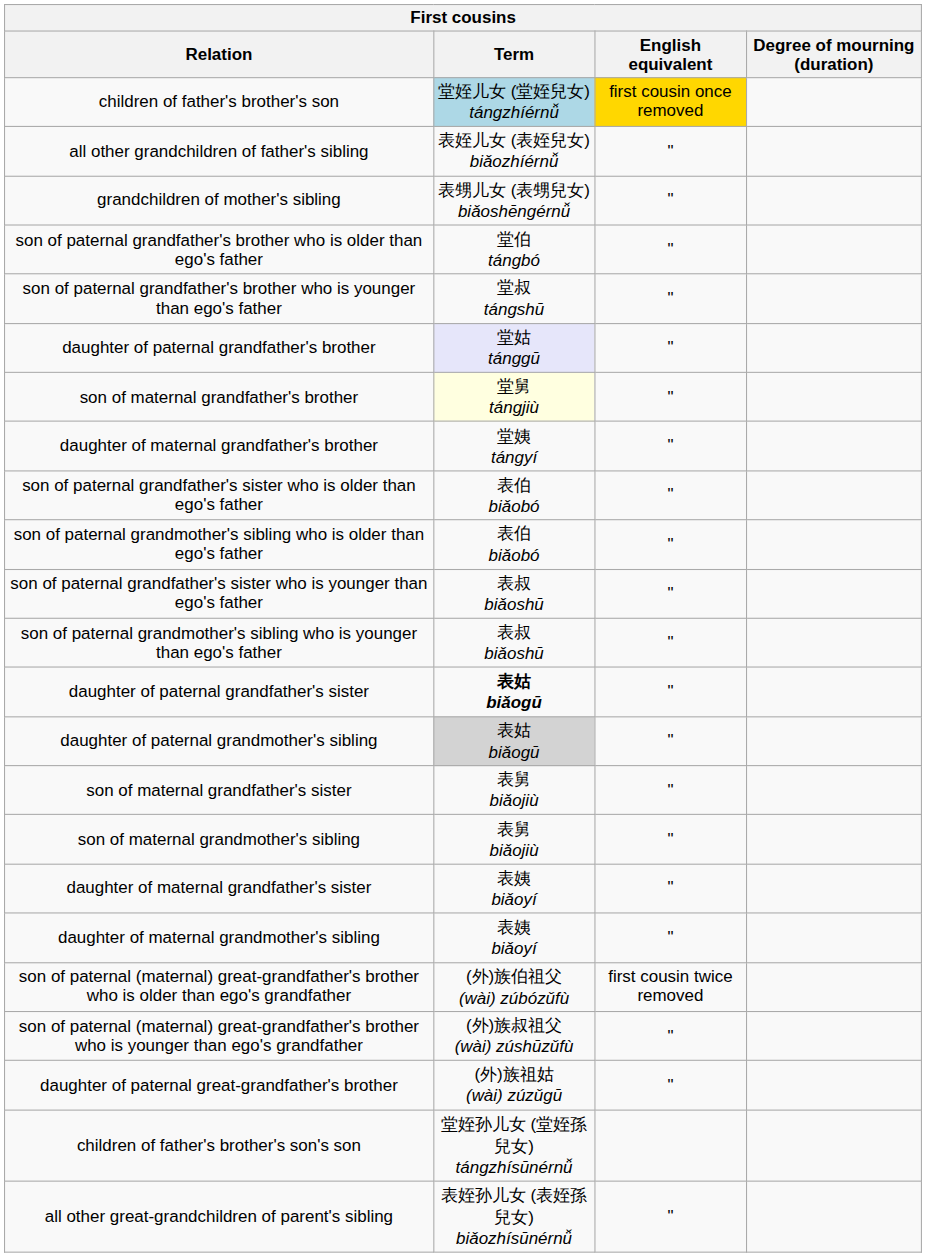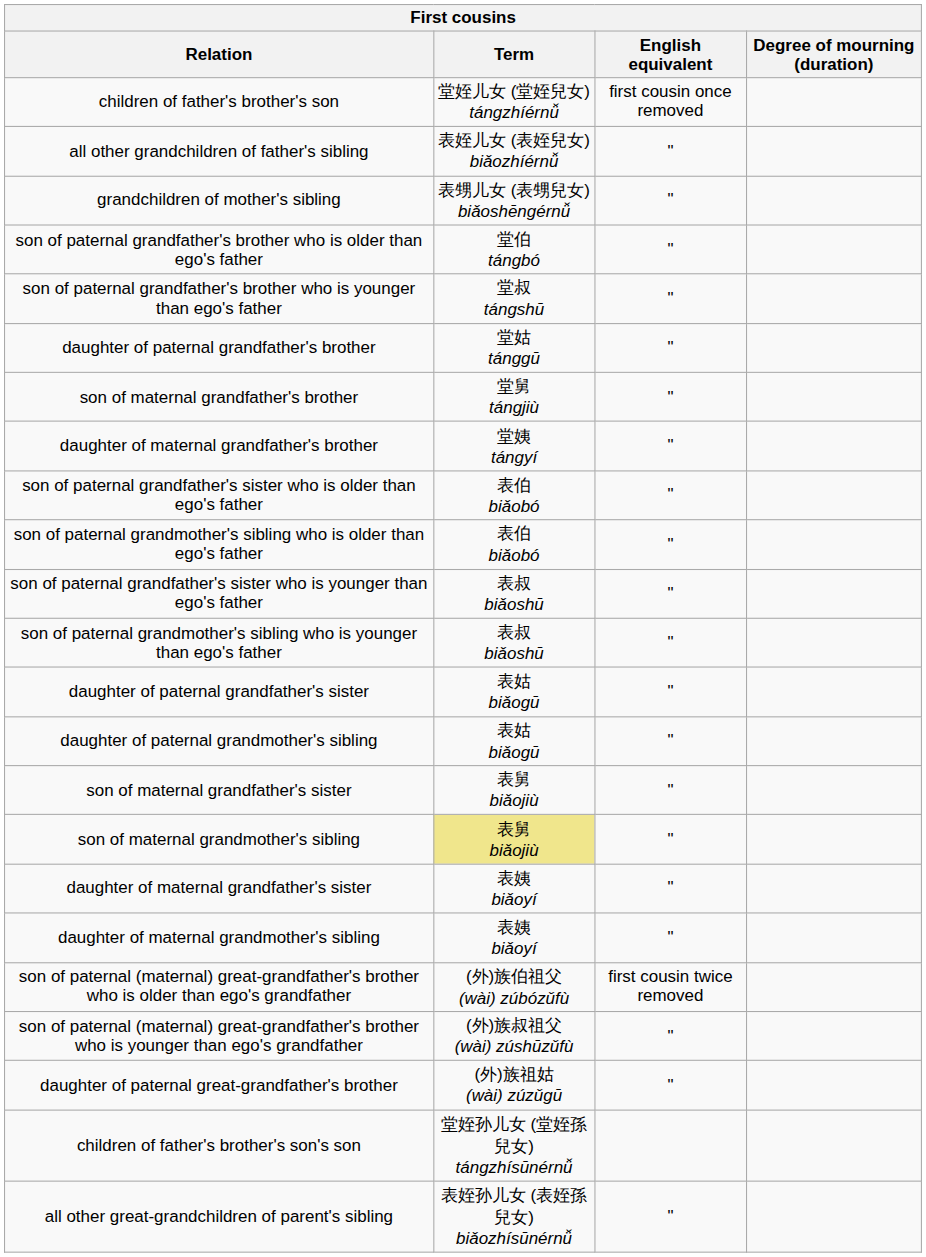(514, 102) lightblue background -> (514, 102) no background
(670, 101) gold background -> (670, 101) no background
(514, 348) lavender background -> (514, 348) no background
(514, 397) lightyellow background -> (514, 397) no background
(514, 692) bold -> (514, 692) normal
(514, 741) lightgrey background -> (514, 741) no background
(514, 839) no background -> (514, 839) khaki background
